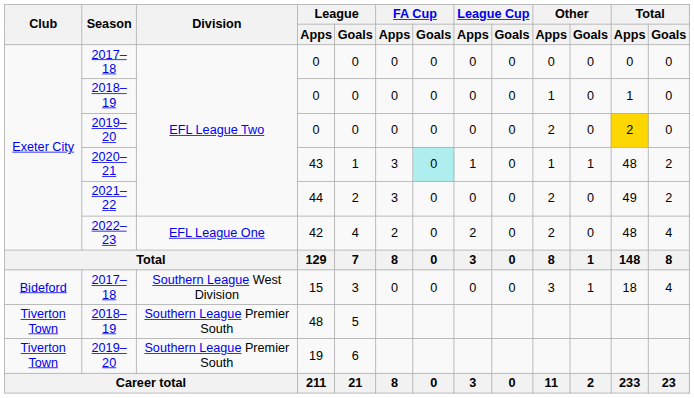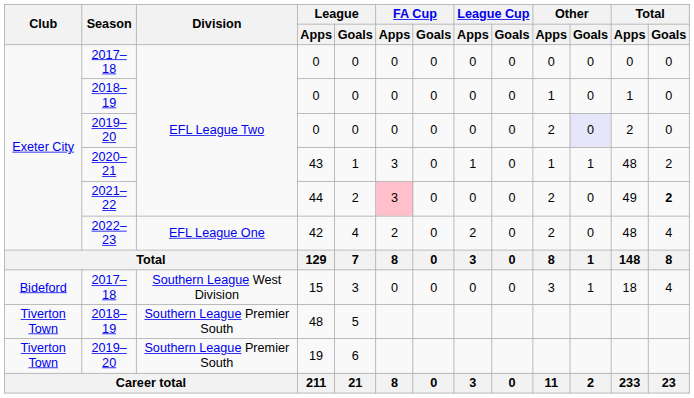(590, 130) no background -> (590, 130) lavender background
(630, 130) gold background -> (630, 130) no background
(434, 164) paleturquoise background -> (434, 164) no background
(394, 198) no background -> (394, 198) pink background
(669, 198) normal -> (669, 198) bold
